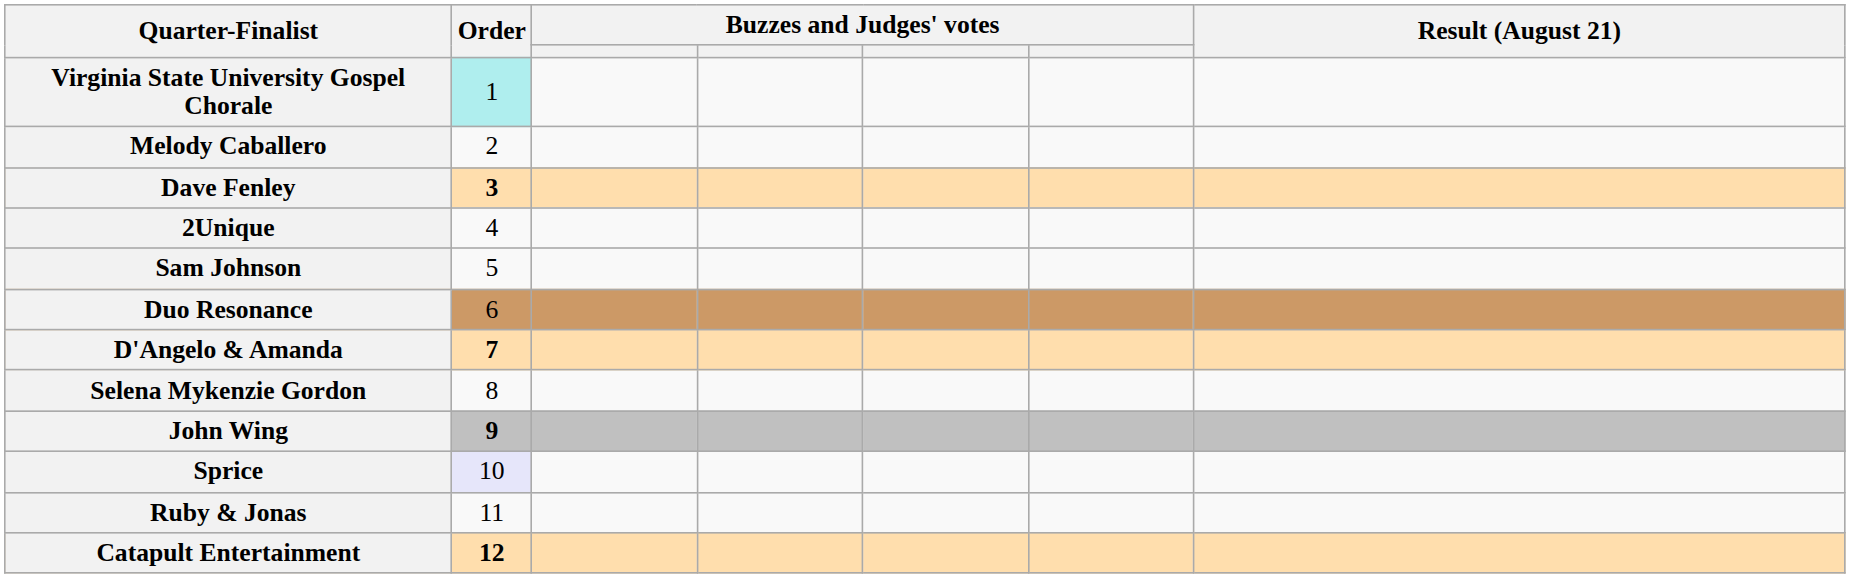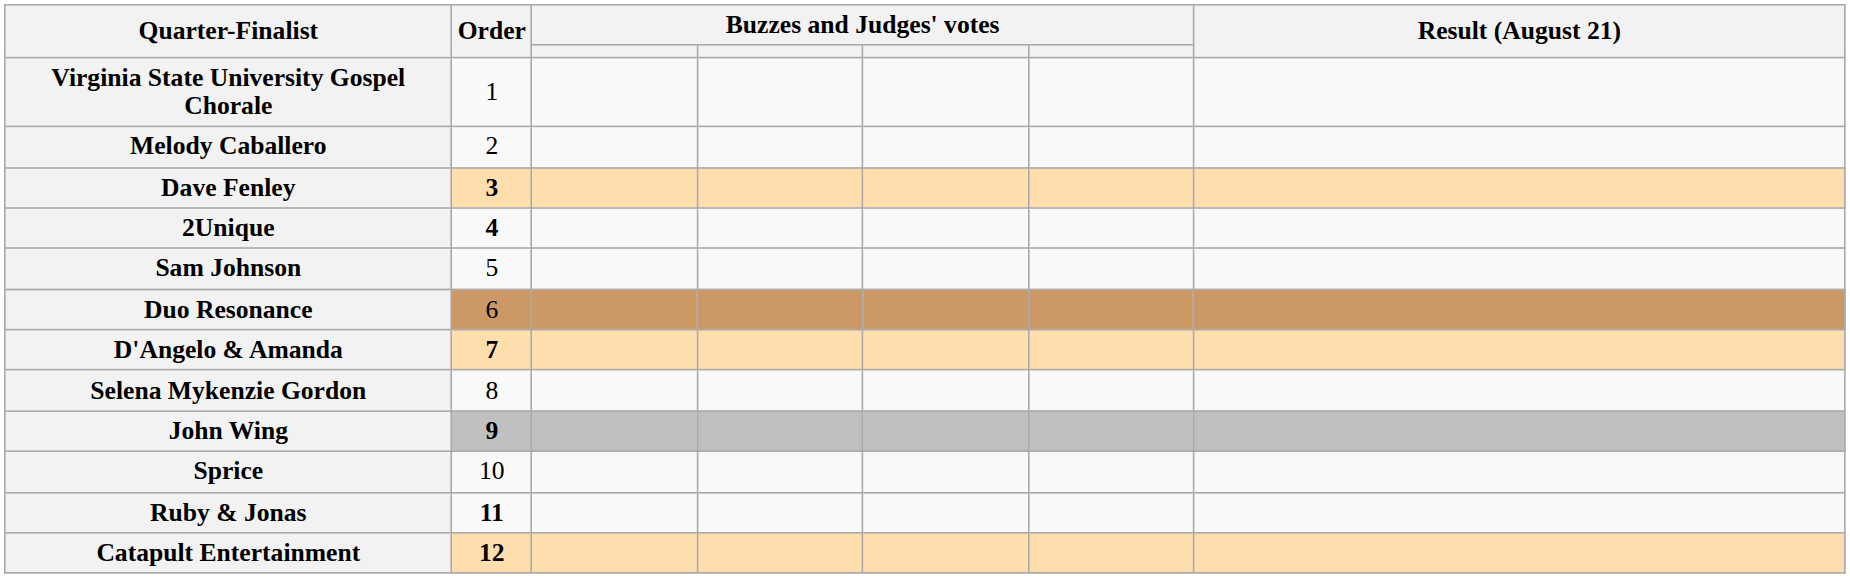(492, 91) paleturquoise background -> (492, 91) no background
(492, 227) normal -> (492, 227) bold
(492, 471) lavender background -> (492, 471) no background
(492, 512) normal -> (492, 512) bold
